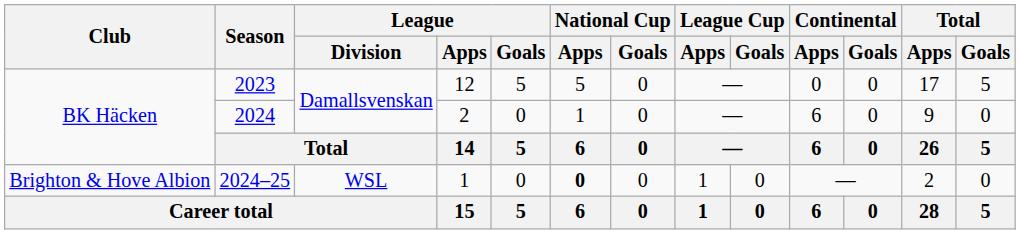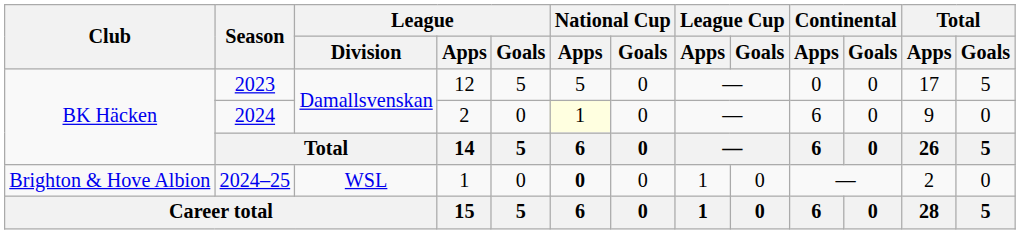(580, 116) no background -> (580, 116) lightyellow background
